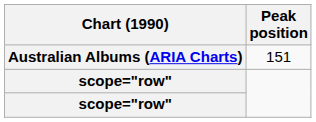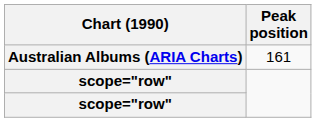(279, 57) 151 -> (279, 57) 161
